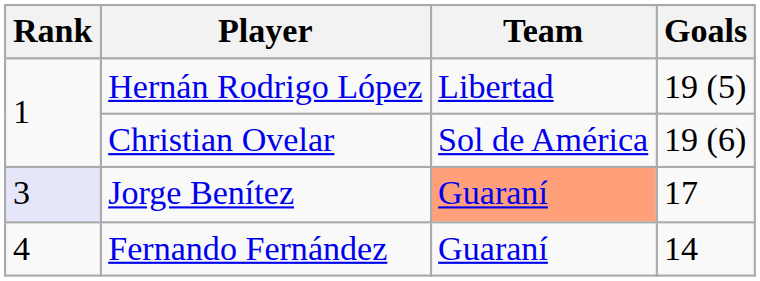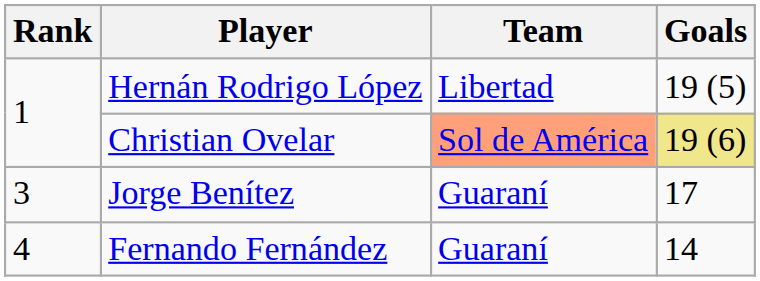(543, 139) no background -> (543, 139) lightsalmon background
(705, 139) no background -> (705, 139) khaki background
(21, 193) lavender background -> (21, 193) no background
(493, 193) lightsalmon background -> (493, 193) no background
